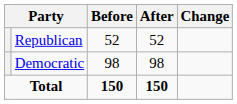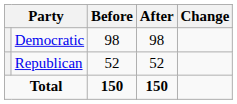rows swapped: (49, 63) <-> (49, 39)
